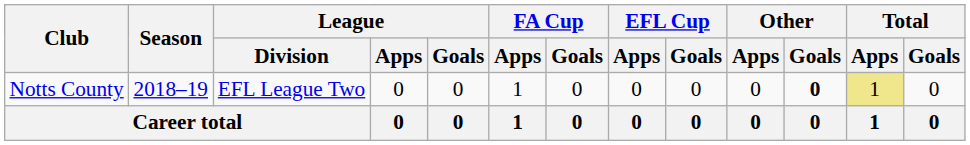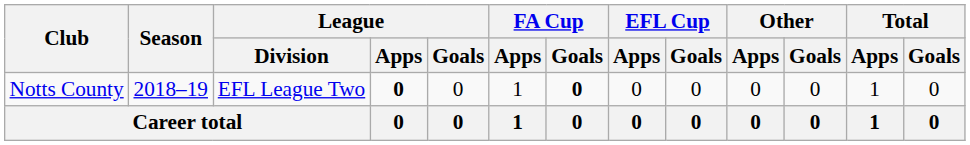(399, 88) normal -> (399, 88) bold
(577, 88) normal -> (577, 88) bold
(815, 88) bold -> (815, 88) normal
(875, 88) khaki background -> (875, 88) no background
